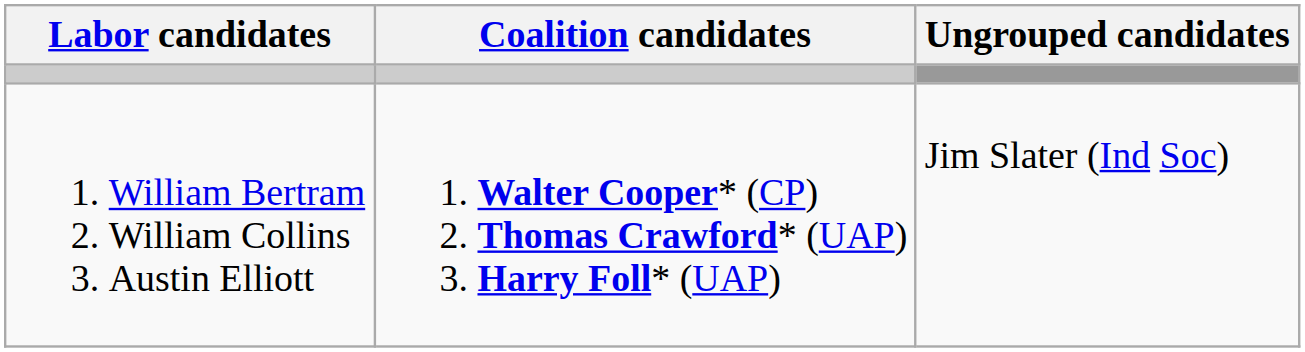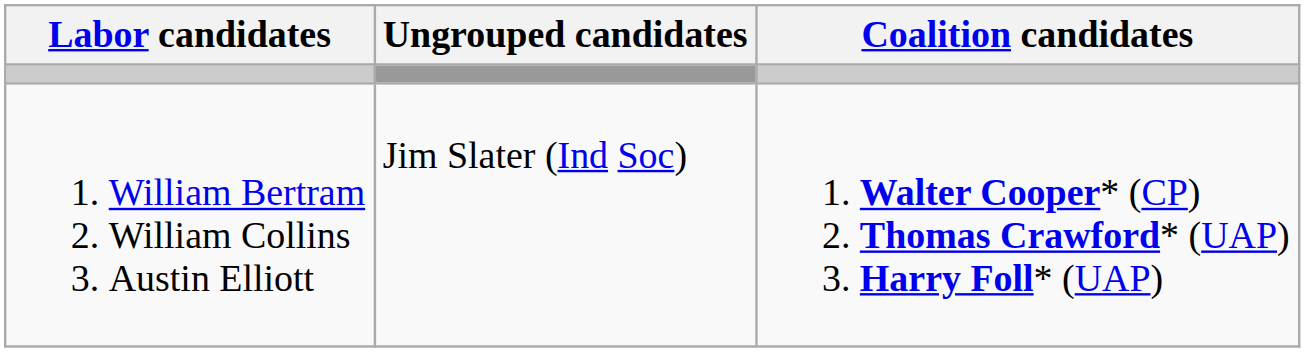columns swapped: (645, 34) <-> (1107, 34)
